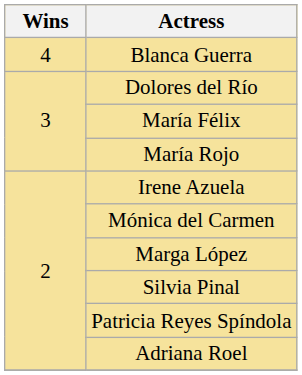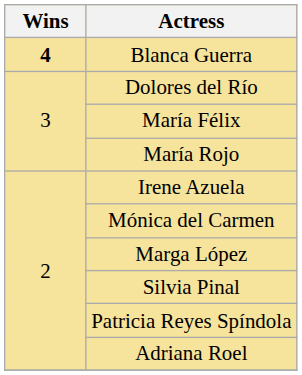(46, 54) normal -> (46, 54) bold
